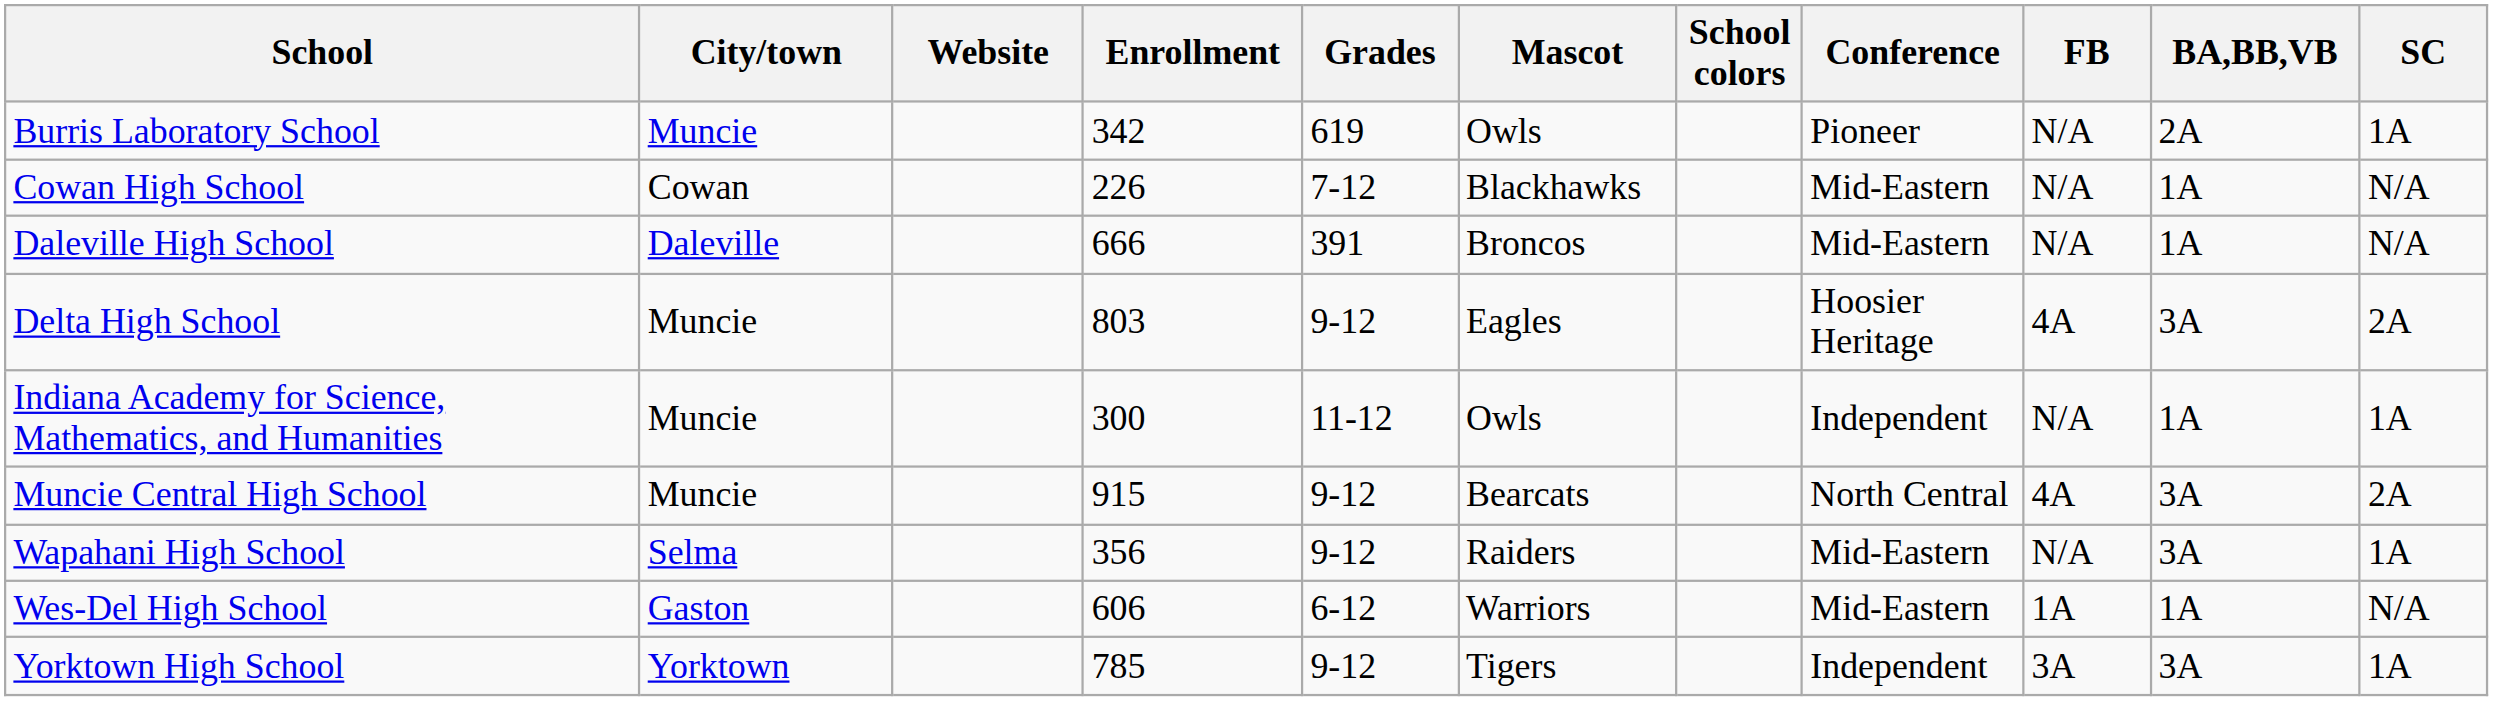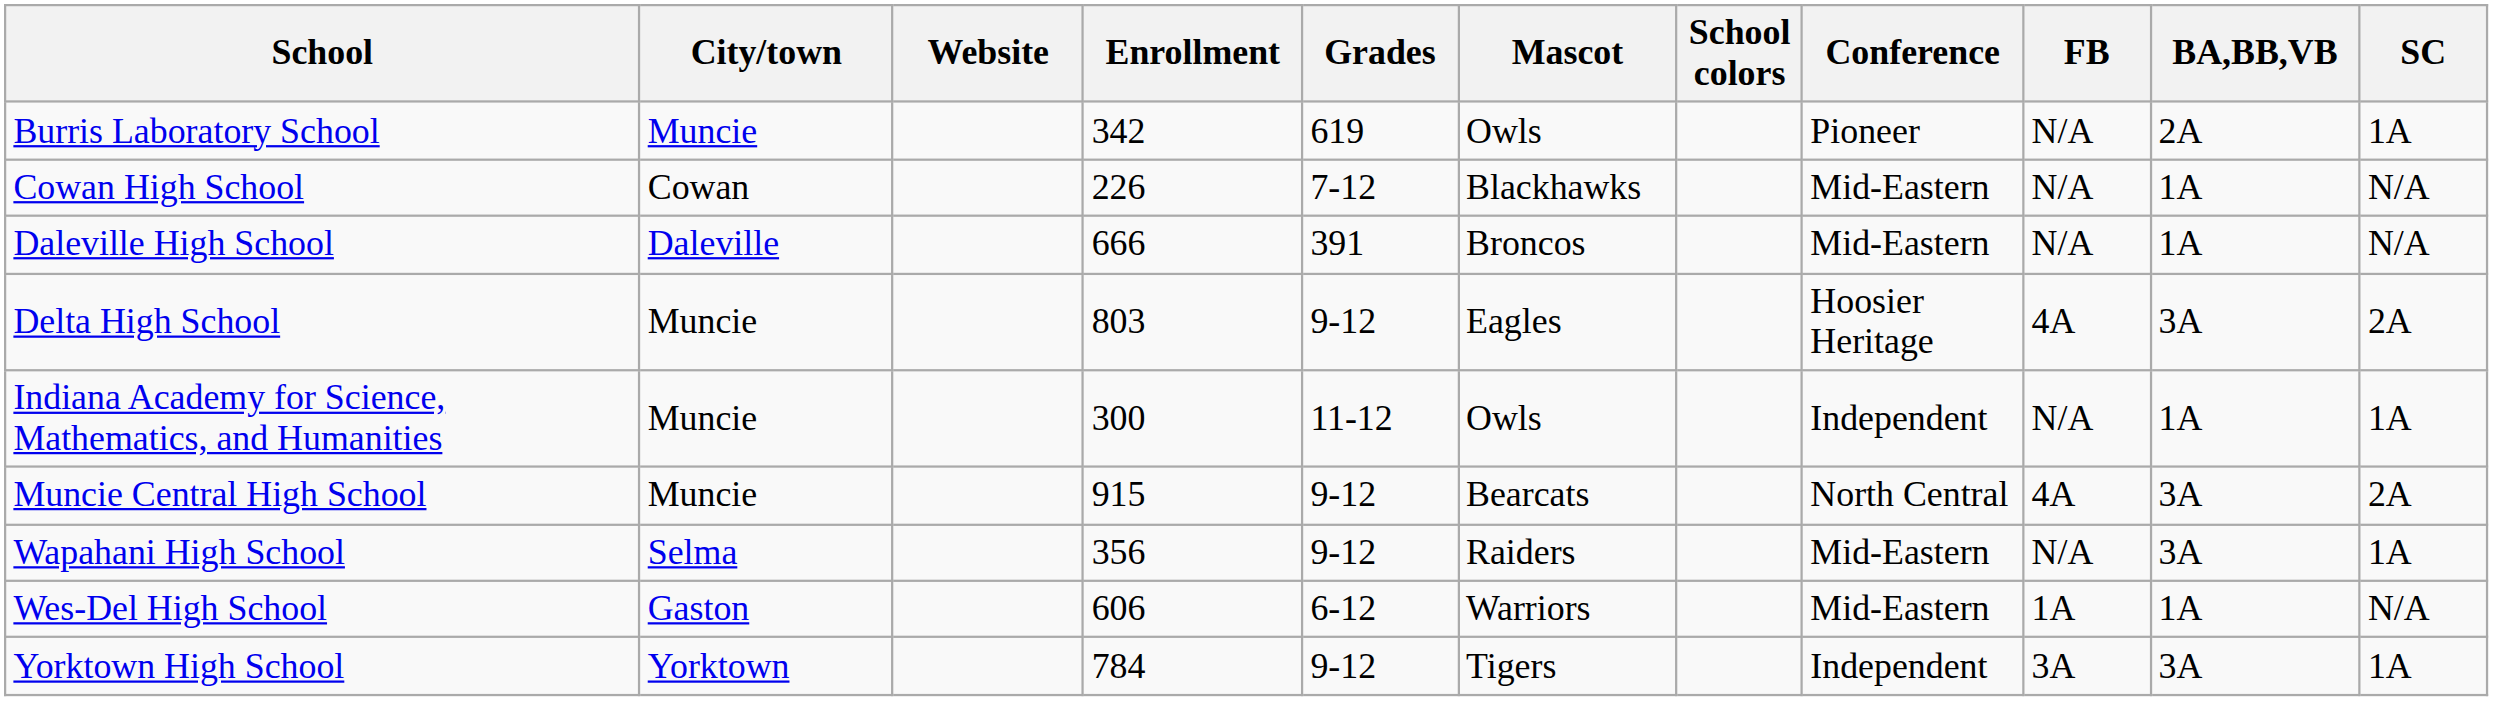(1119, 665) 785 -> (1119, 665) 784
